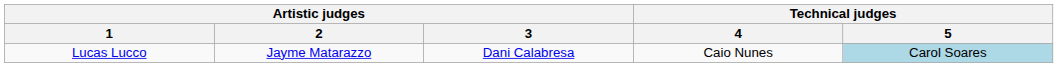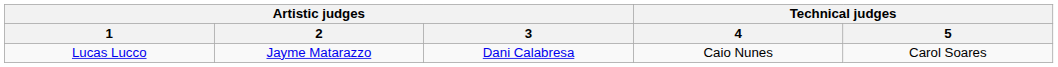(948, 53) lightblue background -> (948, 53) no background
